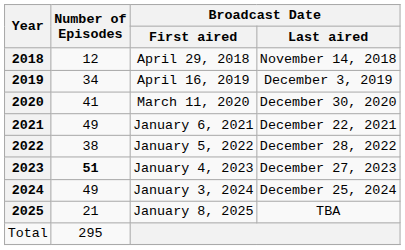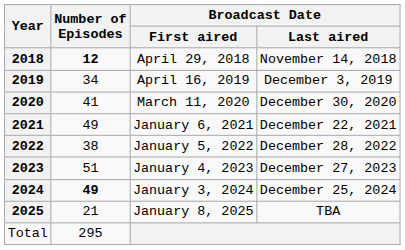(90, 59) normal -> (90, 59) bold
(90, 168) bold -> (90, 168) normal
(90, 190) normal -> (90, 190) bold
